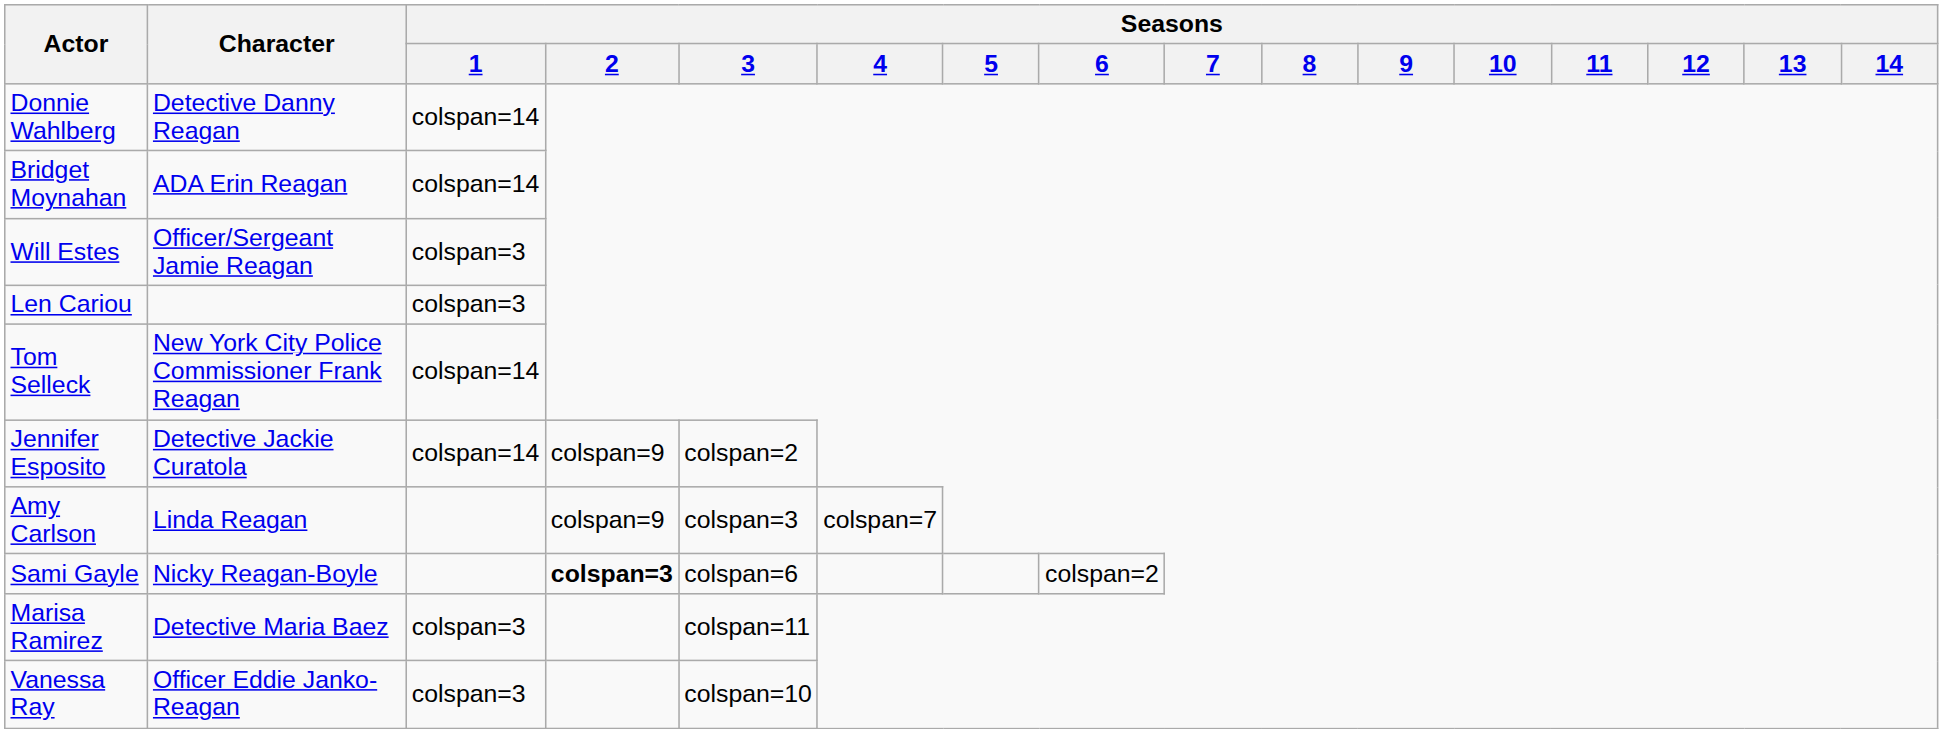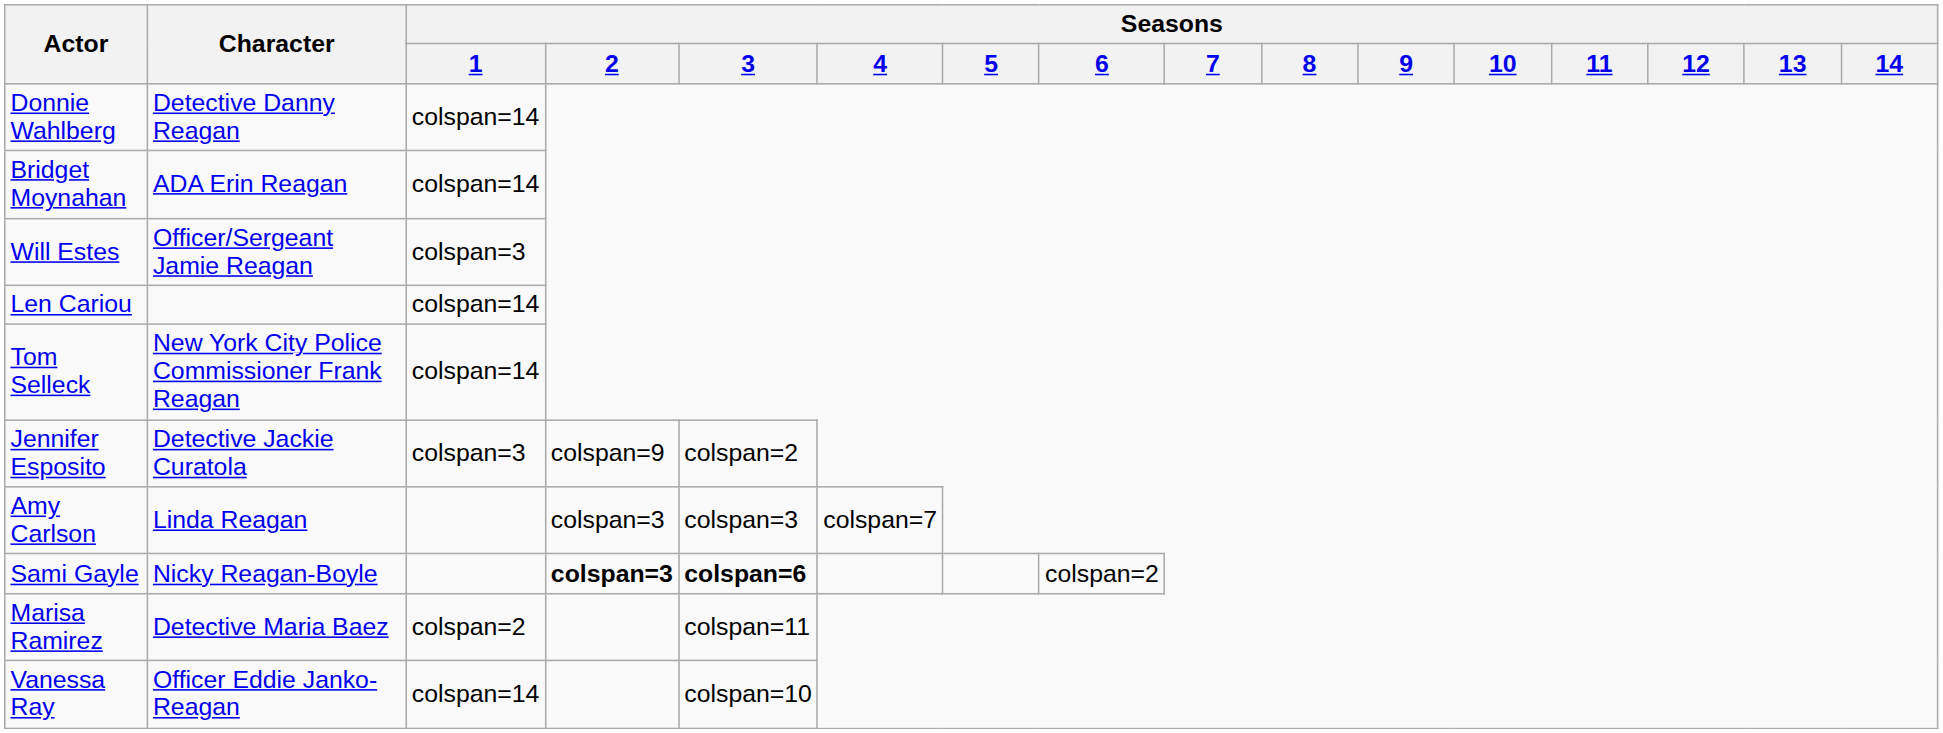(469, 304) colspan=3 -> (476, 304) colspan=14
(476, 452) colspan=14 -> (469, 452) colspan=3
(608, 520) colspan=9 -> (608, 520) colspan=3
(741, 573) normal -> (745, 573) bold
(469, 626) colspan=3 -> (469, 626) colspan=2
(469, 693) colspan=3 -> (476, 693) colspan=14
